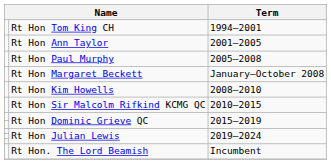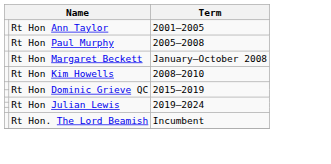- row: (63, 28)
- row: (108, 105)
